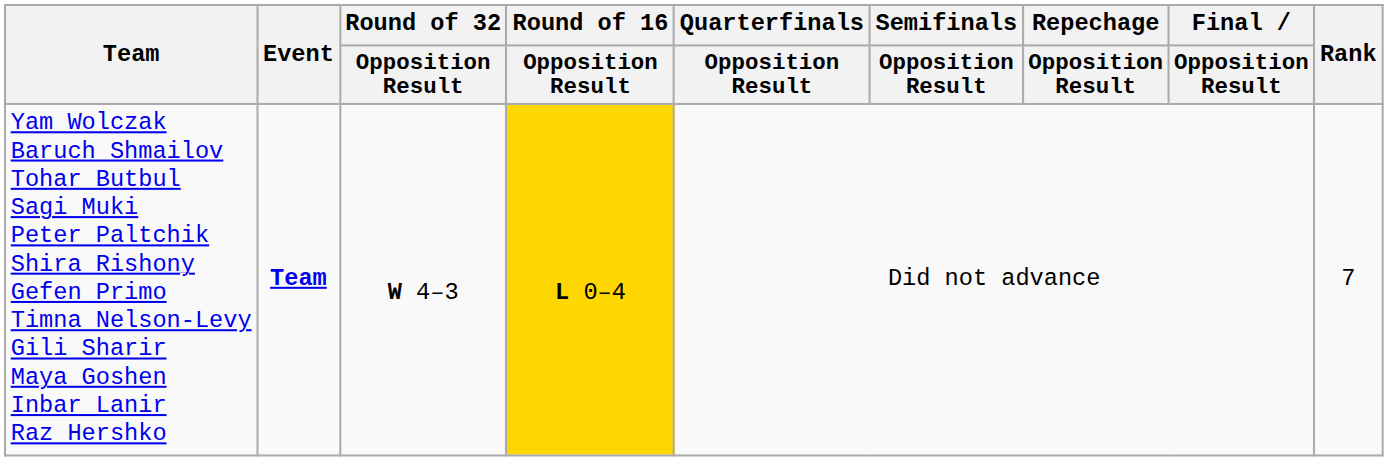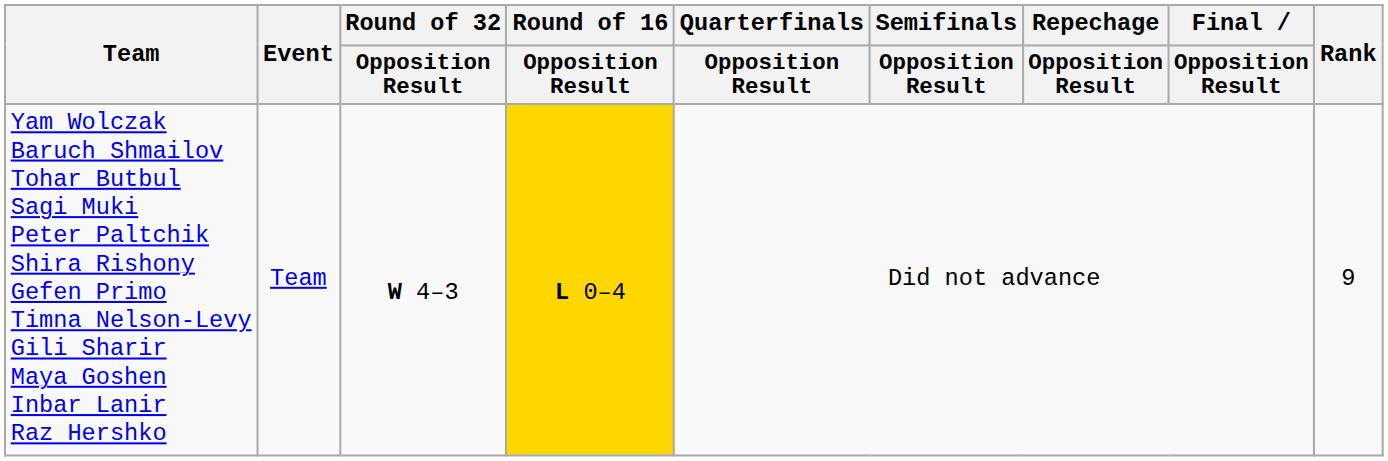(298, 279) bold -> (298, 279) normal
(1348, 279) 7 -> (1348, 279) 9
